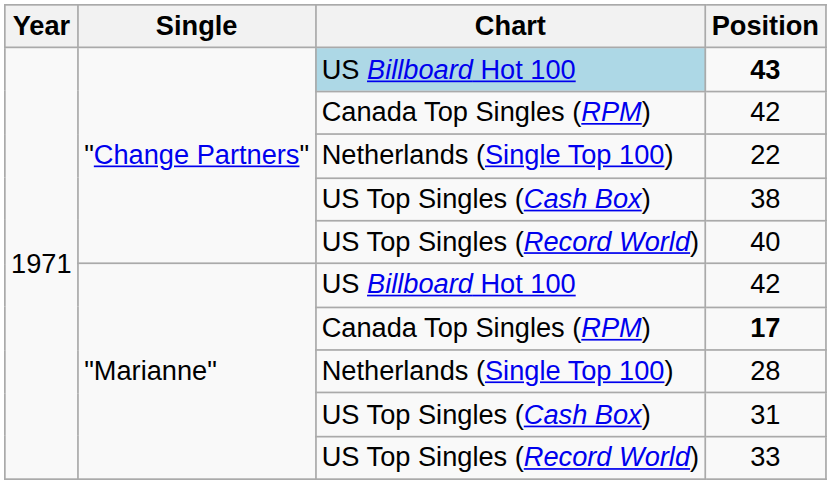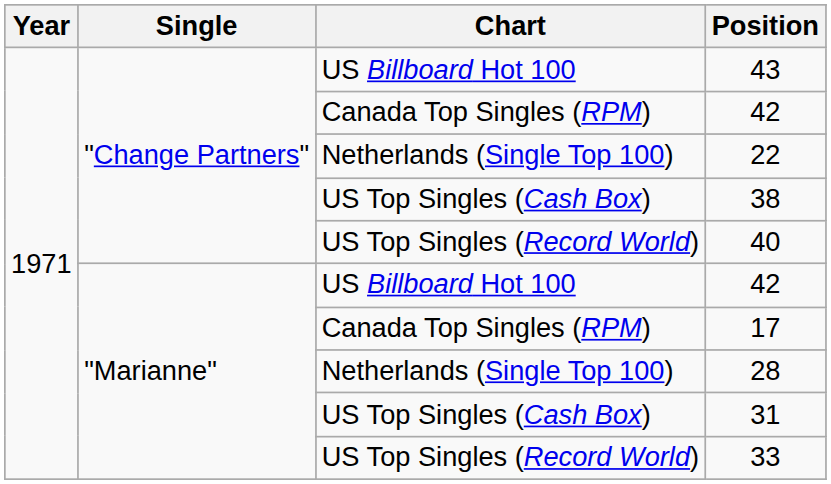(449, 69) lightblue background -> (449, 69) no background
(765, 69) bold -> (765, 69) normal
(765, 328) bold -> (765, 328) normal
